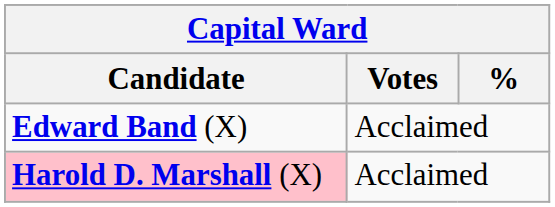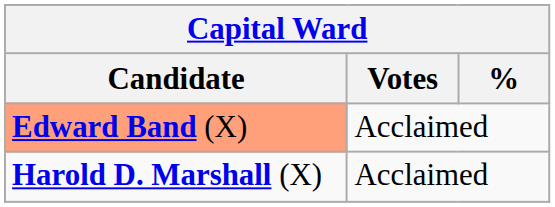(130, 126) no background -> (130, 126) lightsalmon background
(167, 175) pink background -> (167, 175) no background
